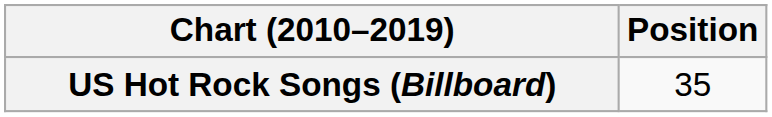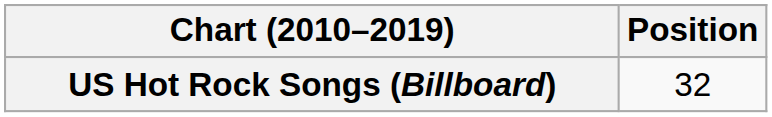(693, 83) 35 -> (693, 83) 32
